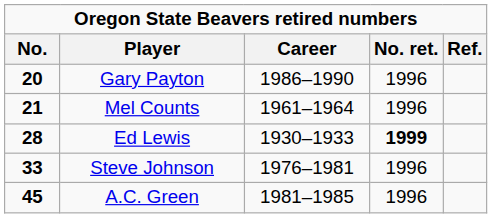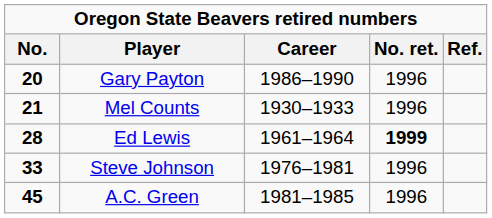(307, 108) 1961–1964 -> (307, 108) 1930–1933
(307, 138) 1930–1933 -> (307, 138) 1961–1964
